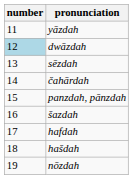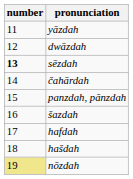(12, 47) lightblue background -> (12, 47) no background
(12, 64) normal -> (12, 64) bold
(12, 166) no background -> (12, 166) khaki background
